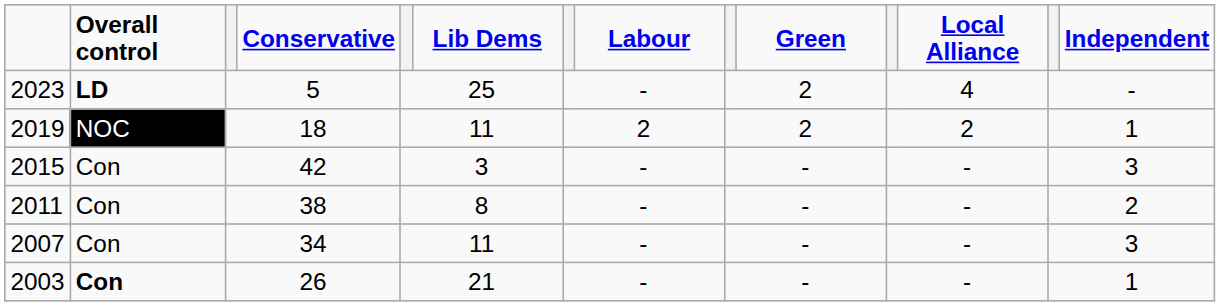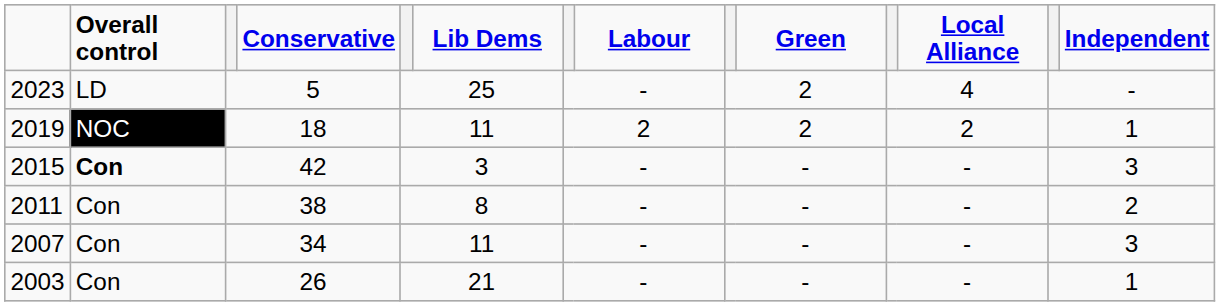(92, 90) bold -> (91, 90) normal
(98, 167) normal -> (99, 167) bold
(99, 282) bold -> (98, 282) normal
